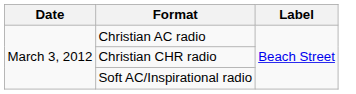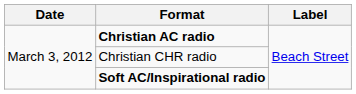(152, 36) normal -> (157, 36) bold
(175, 78) normal -> (182, 78) bold
